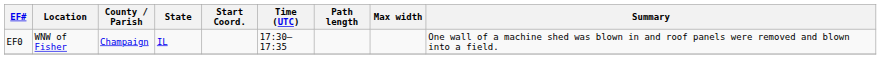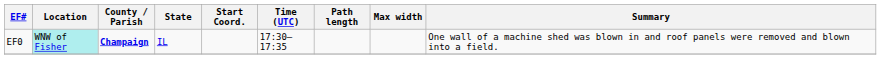(51, 42) no background -> (51, 42) paleturquoise background
(124, 42) normal -> (124, 42) bold
